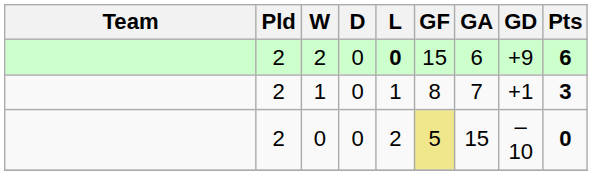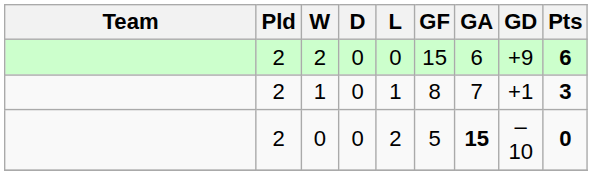(395, 57) bold -> (395, 57) normal
(435, 139) khaki background -> (435, 139) no background
(477, 139) normal -> (477, 139) bold
